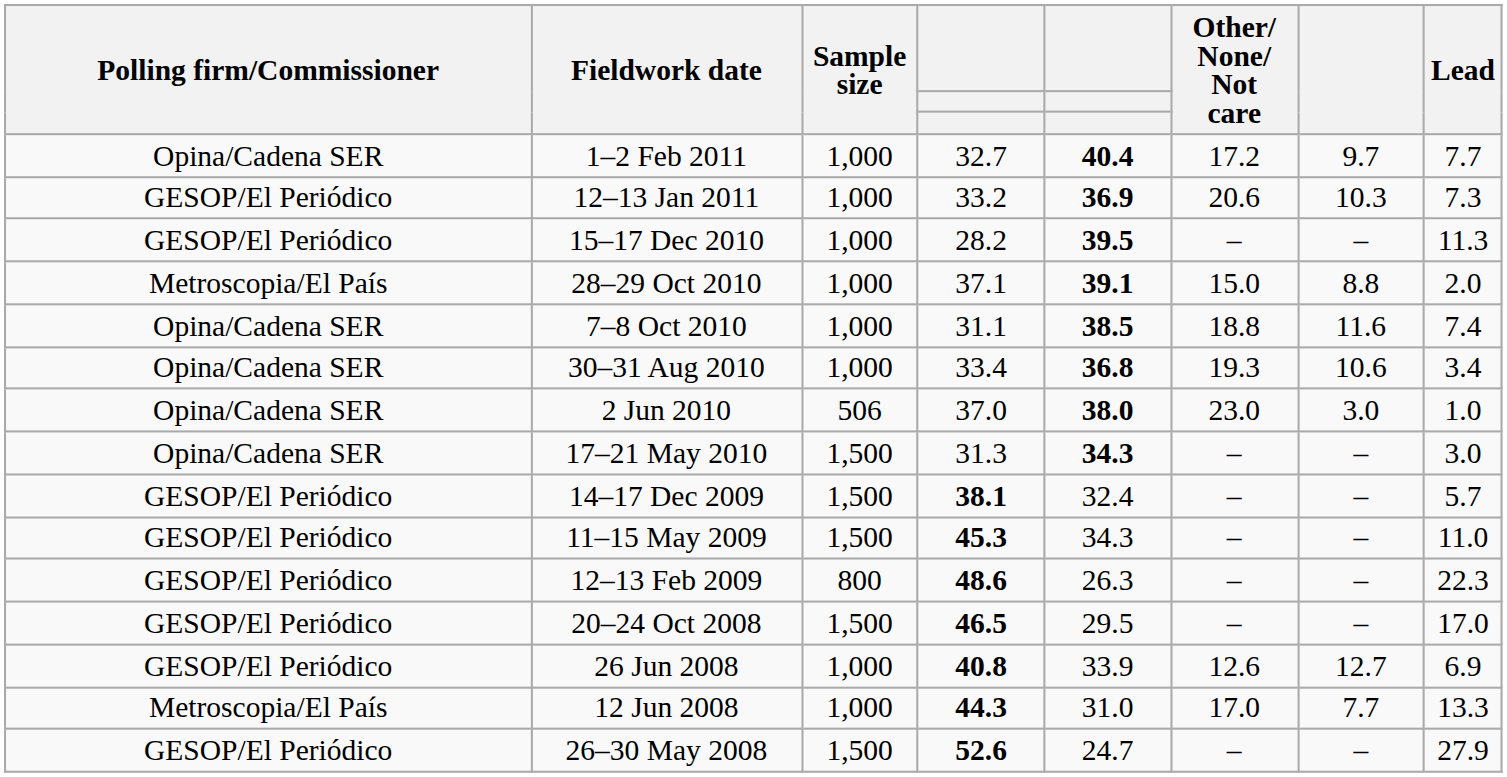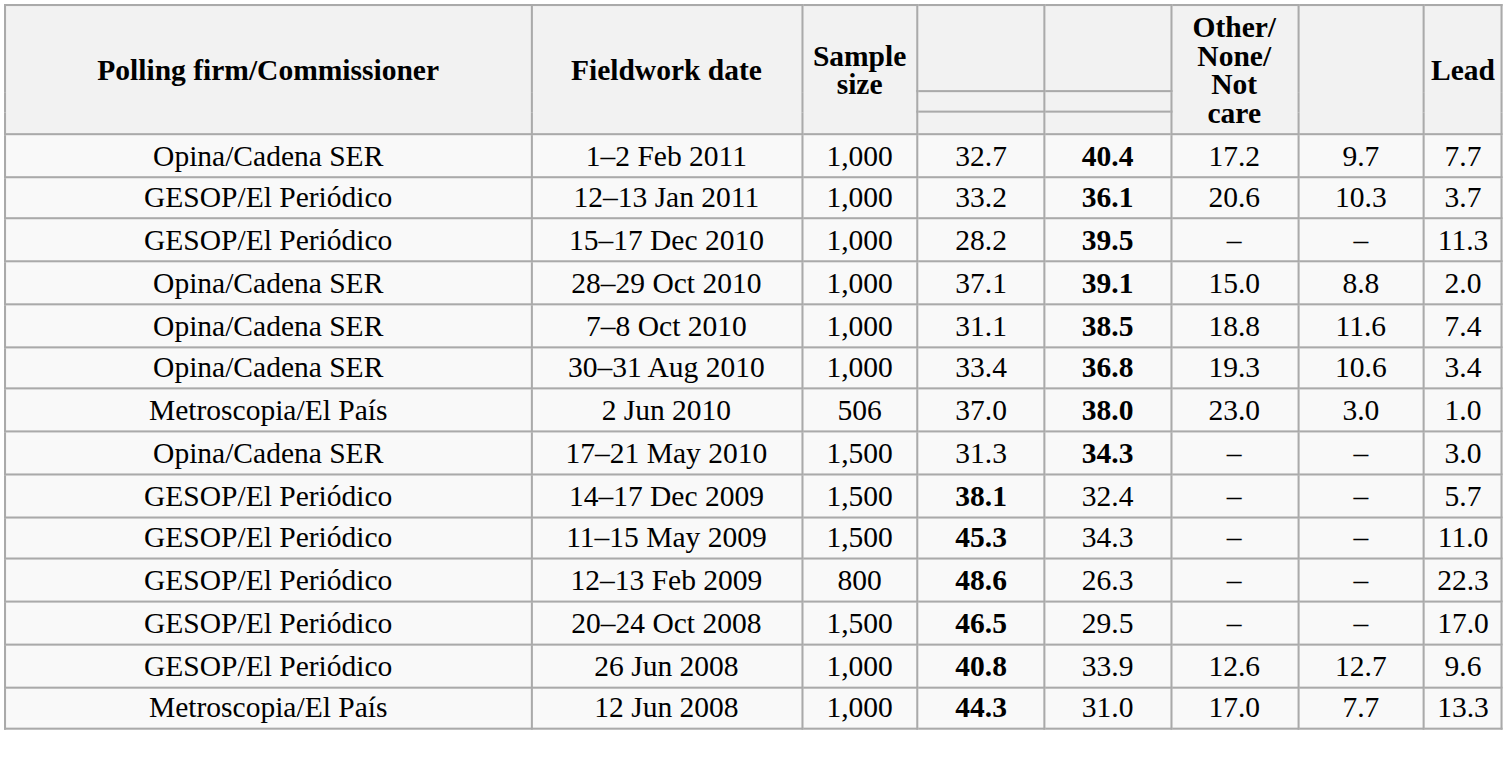(1108, 198) 36.9 -> (1108, 198) 36.1
(1463, 198) 7.3 -> (1463, 198) 3.7
(268, 283) Metroscopia/El País -> (268, 283) Opina/Cadena SER
(268, 411) Opina/Cadena SER -> (268, 411) Metroscopia/El País
(1463, 666) 6.9 -> (1463, 666) 9.6
- row: (666, 751)
